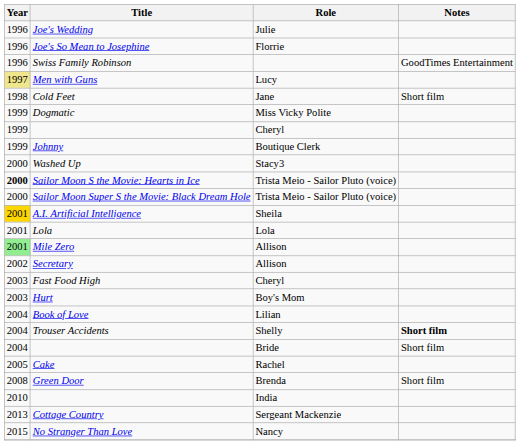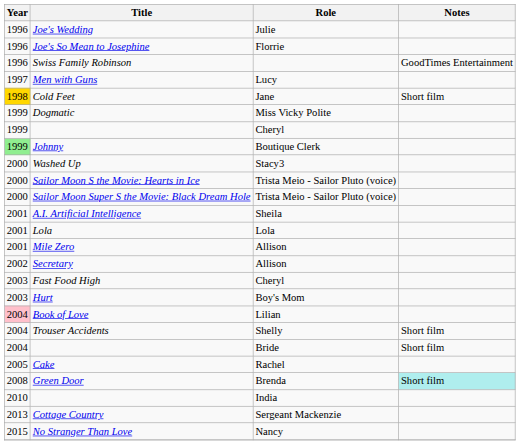(17, 79) khaki background -> (17, 79) no background
(17, 96) no background -> (17, 96) gold background
(17, 146) no background -> (17, 146) lightgreen background
(17, 180) bold -> (17, 180) normal
(17, 213) gold background -> (17, 213) no background
(17, 247) lightgreen background -> (17, 247) no background
(17, 314) no background -> (17, 314) pink background
(424, 331) bold -> (423, 331) normal
(423, 381) no background -> (423, 381) paleturquoise background
